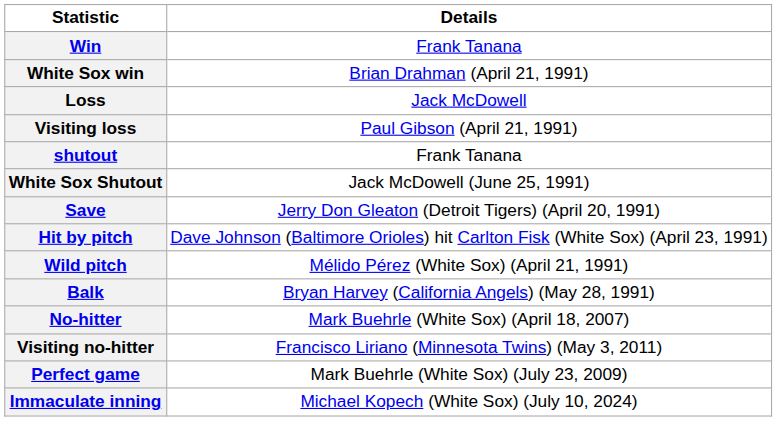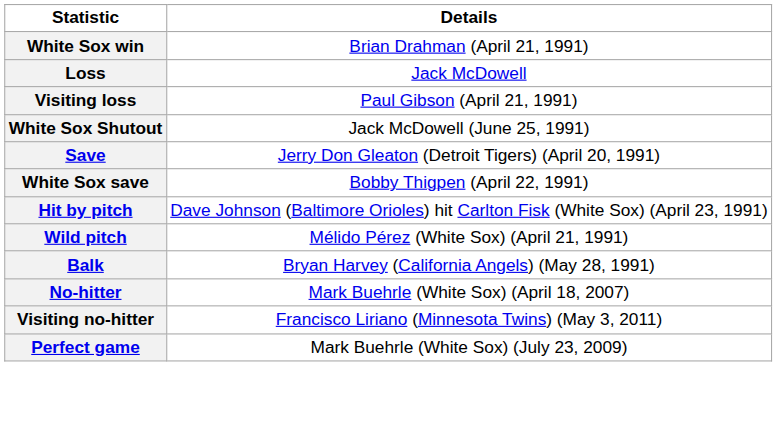- row: (86, 45)
- row: (86, 155)
+ row: (86, 182)
- row: (86, 401)
